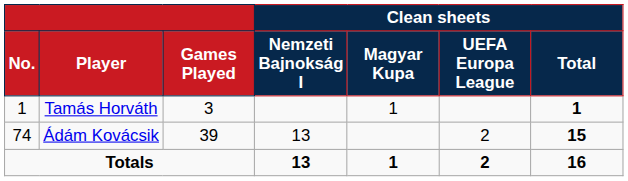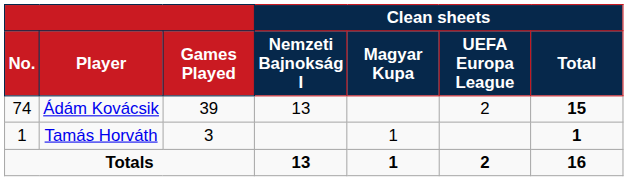rows swapped: (101, 135) <-> (101, 108)
